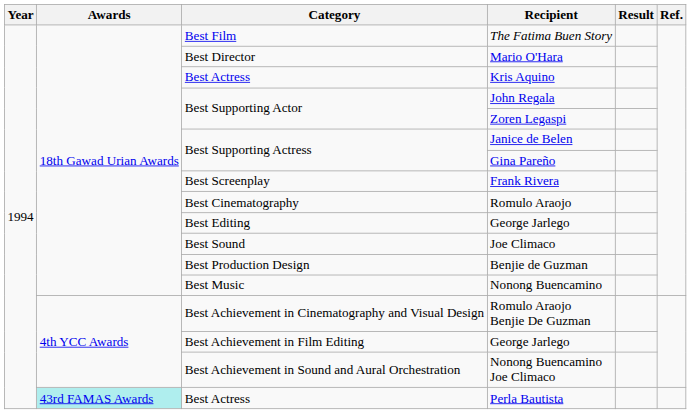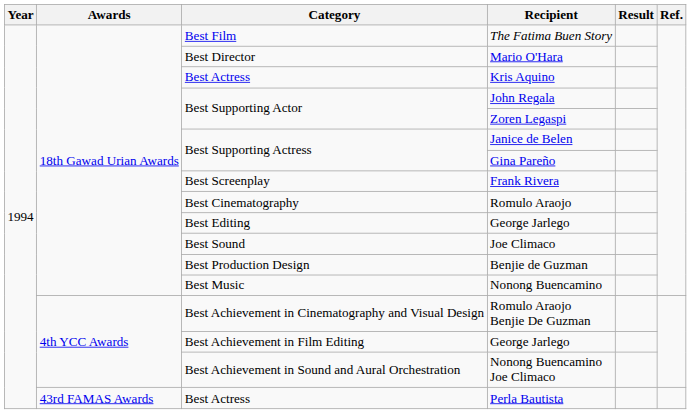(97, 398) paleturquoise background -> (97, 398) no background
